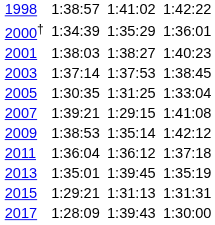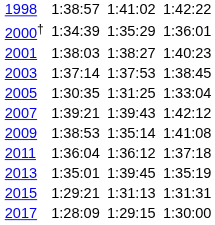(131, 114) 1:29:15 -> (131, 114) 1:39:43
(187, 114) 1:41:08 -> (187, 114) 1:42:12
(187, 134) 1:42:12 -> (187, 134) 1:41:08
(131, 214) 1:39:43 -> (131, 214) 1:29:15
